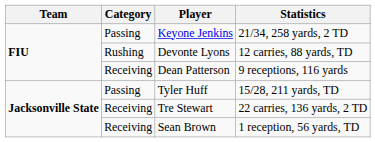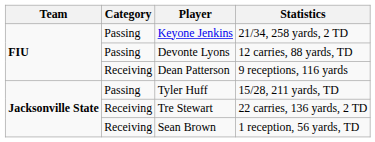(124, 52) Rushing -> (122, 52) Passing
